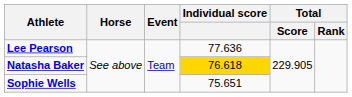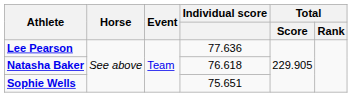(225, 66) gold background -> (225, 66) no background
